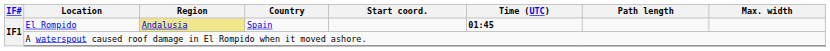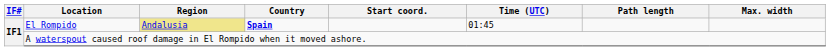(260, 25) normal -> (260, 25) bold
(481, 25) bold -> (481, 25) normal
